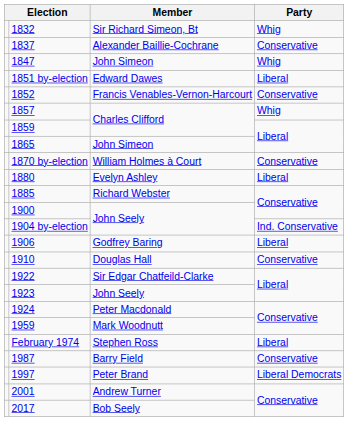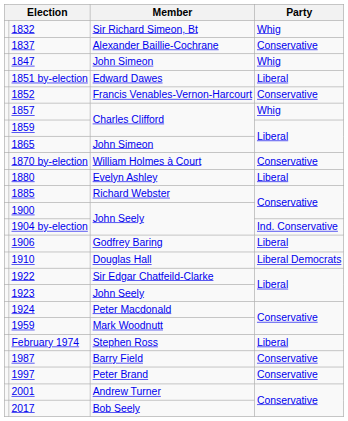(287, 260) Conservative -> (299, 260) Liberal Democrats
(299, 375) Liberal Democrats -> (287, 375) Conservative
